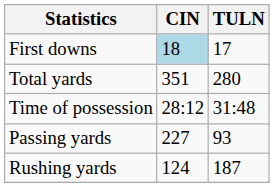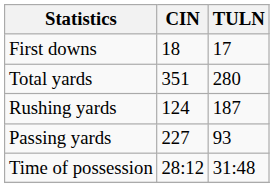(171, 49) lightblue background -> (171, 49) no background
rows swapped: (63, 167) <-> (81, 108)
